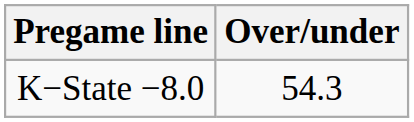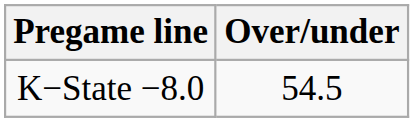(312, 87) 54.3 -> (312, 87) 54.5
